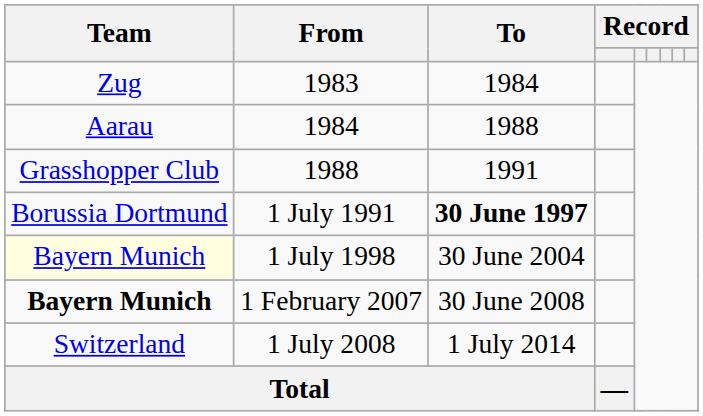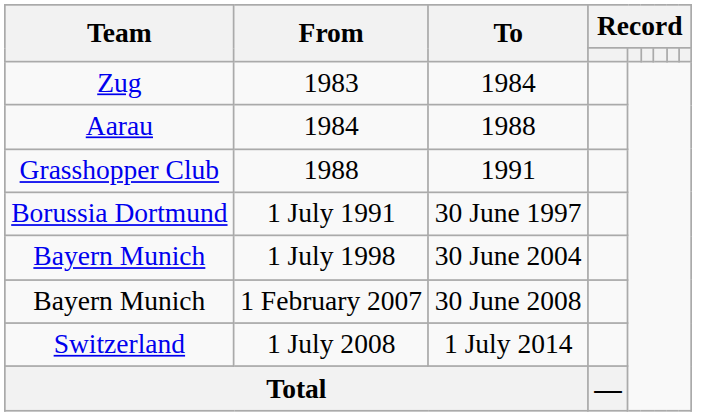(511, 213) bold -> (508, 213) normal
(119, 257) lightyellow background -> (119, 257) no background
(119, 300) bold -> (119, 300) normal
